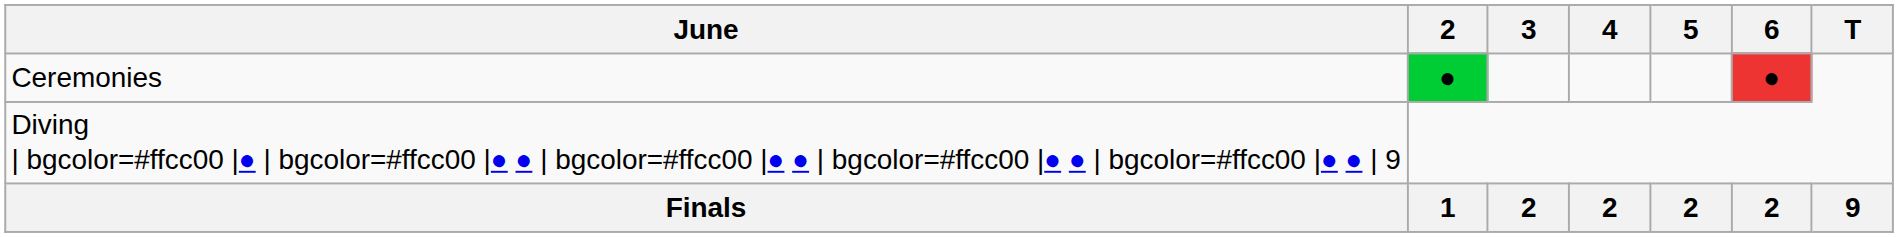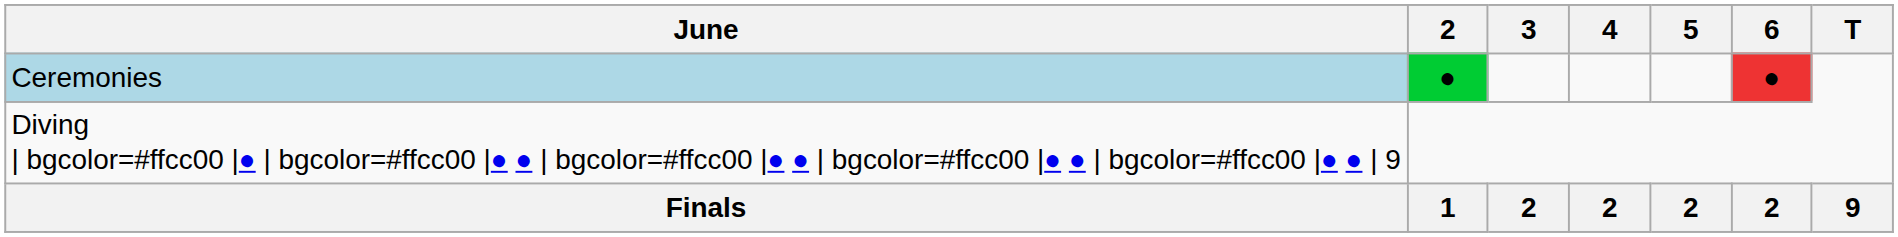(87, 77) no background -> (87, 77) lightblue background
